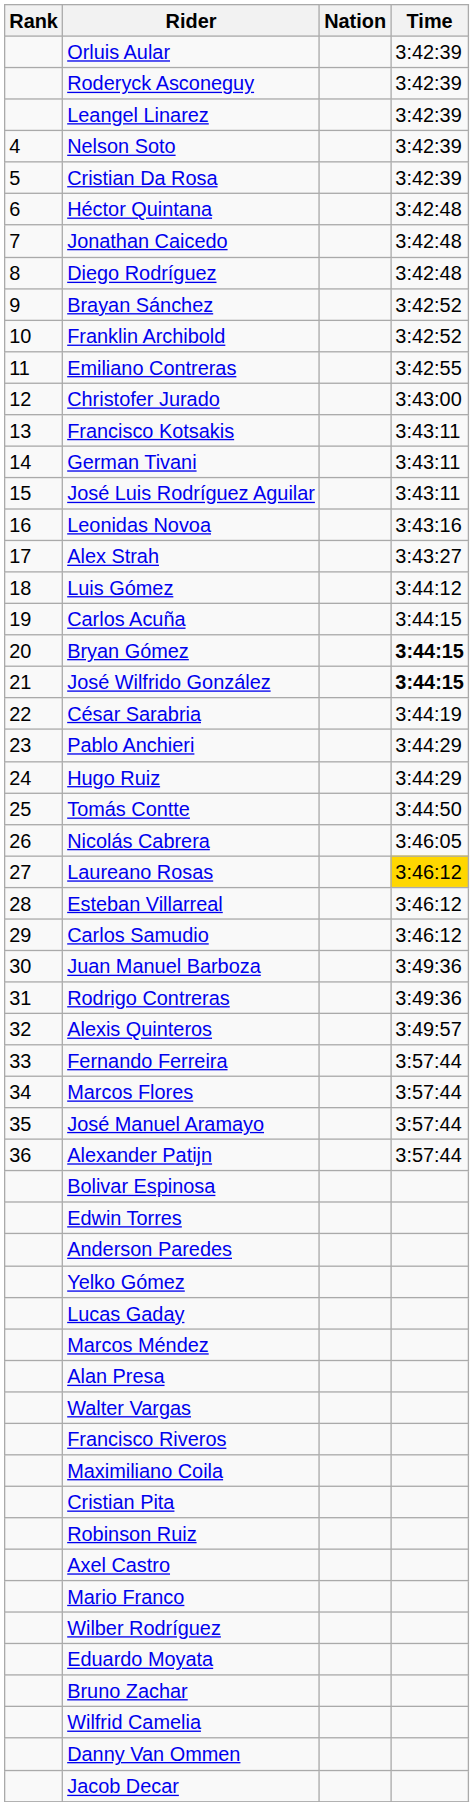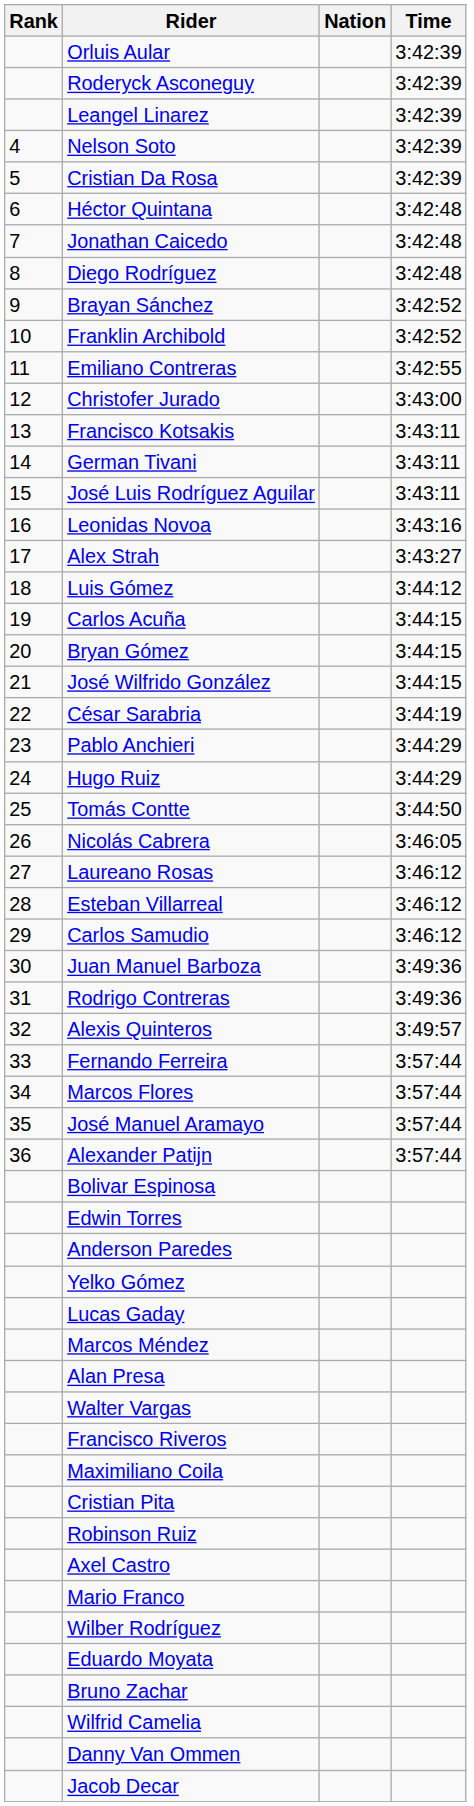(430, 651) bold -> (429, 651) normal
(430, 683) bold -> (429, 683) normal
(429, 872) gold background -> (429, 872) no background
